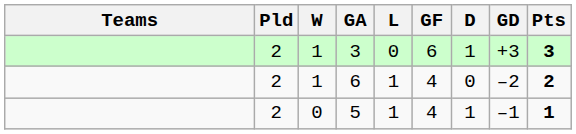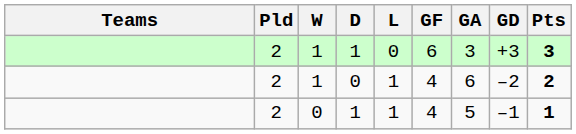columns swapped: (470, 20) <-> (355, 20)
